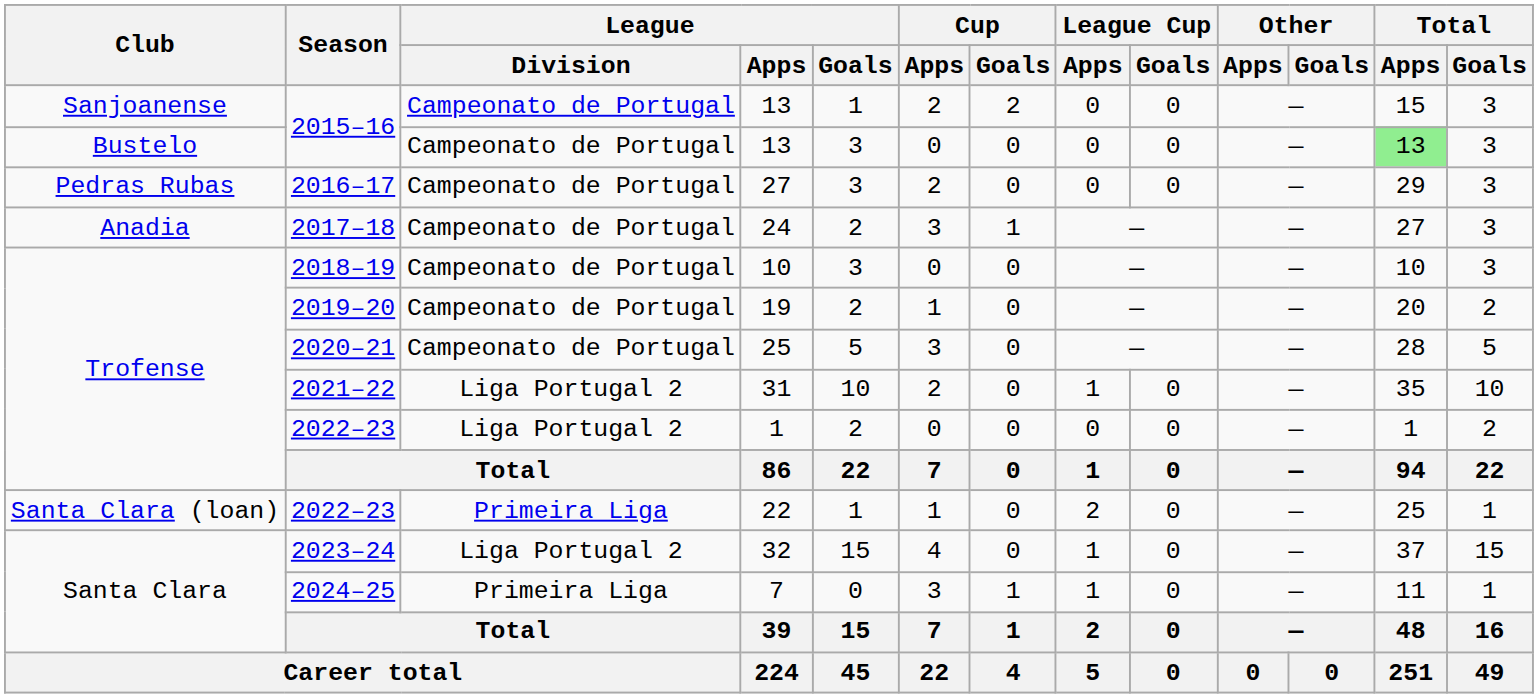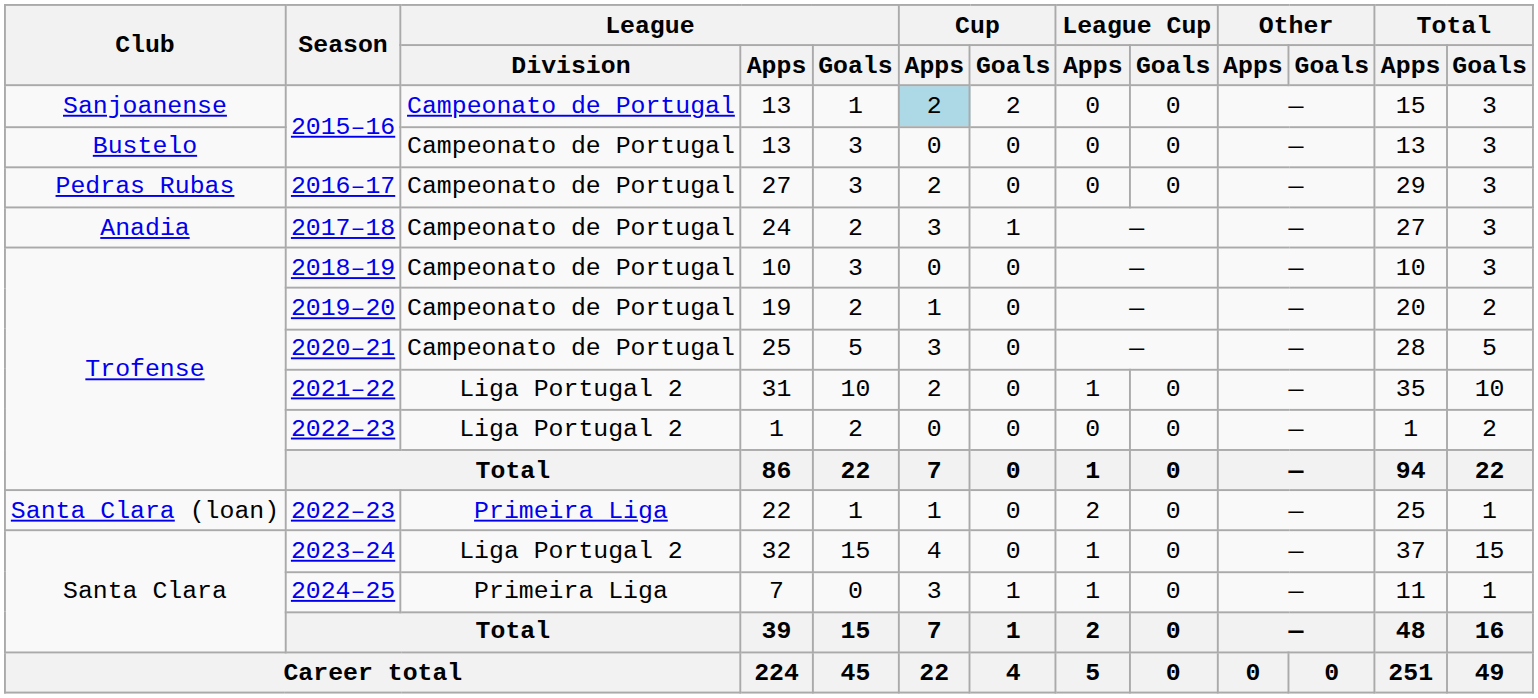(934, 106) no background -> (934, 106) lightblue background
(1411, 147) lightgreen background -> (1411, 147) no background
